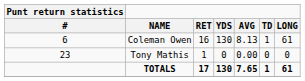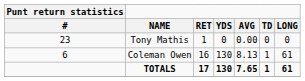rows swapped: (160, 40) <-> (160, 55)
